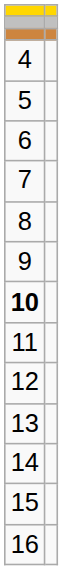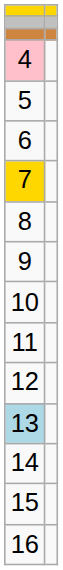(25, 59) no background -> (25, 59) pink background
(25, 180) no background -> (25, 180) gold background
(25, 301) bold -> (25, 301) normal
(25, 422) no background -> (25, 422) lightblue background
